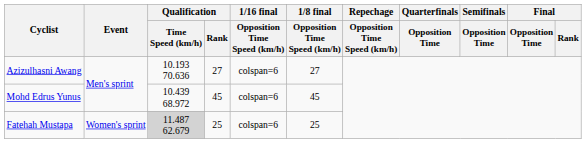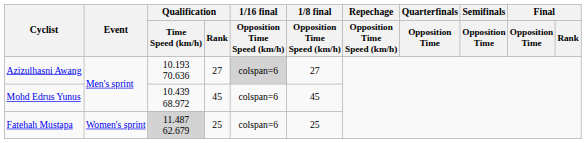(258, 70) no background -> (258, 70) lightgrey background
